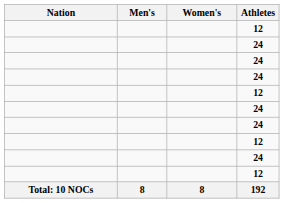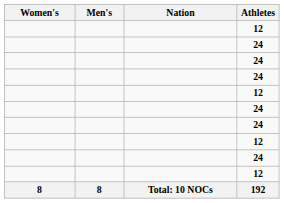columns swapped: (61, 12) <-> (202, 12)
